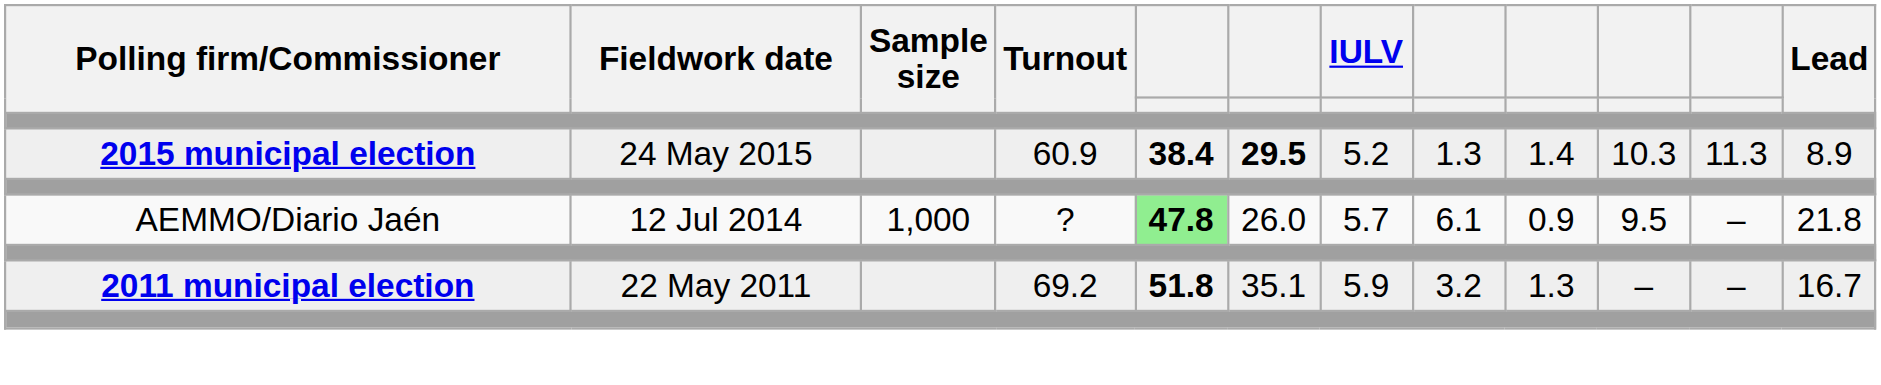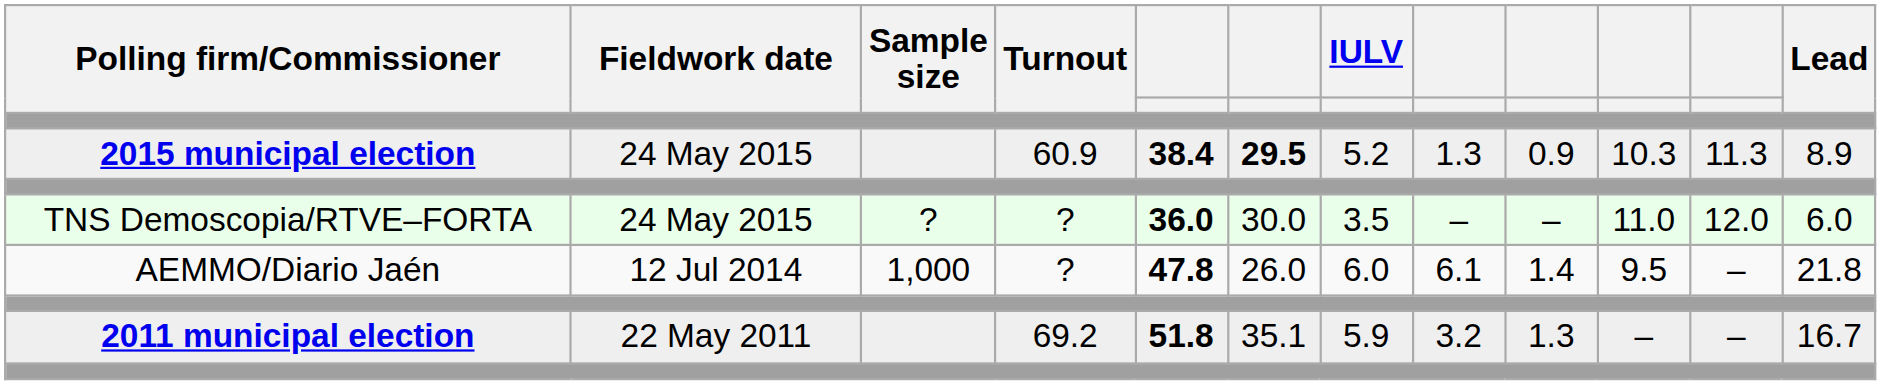(1551, 153) 1.4 -> (1551, 153) 0.9
+ row: (288, 219)
(1181, 219) lightgreen background -> (1181, 270) no background
(1366, 219) 5.7 -> (1366, 270) 6.0
(1551, 219) 0.9 -> (1551, 270) 1.4
